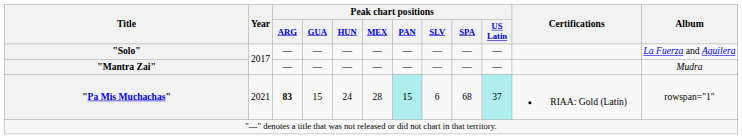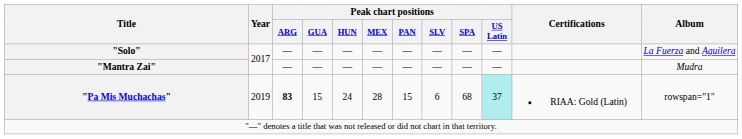(261, 97) 2021 -> (261, 97) 2019
(407, 97) paleturquoise background -> (407, 97) no background
